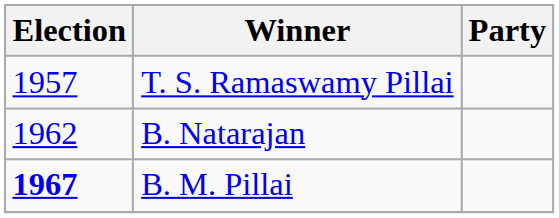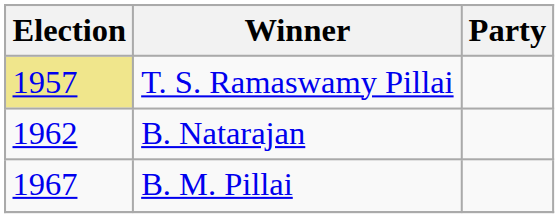(45, 81) no background -> (45, 81) khaki background
(45, 184) bold -> (45, 184) normal
